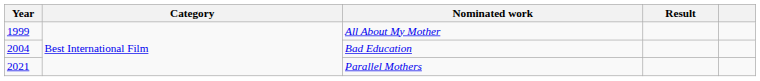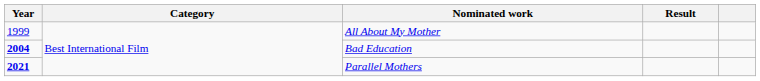(18, 48) normal -> (18, 48) bold
(18, 66) normal -> (18, 66) bold
